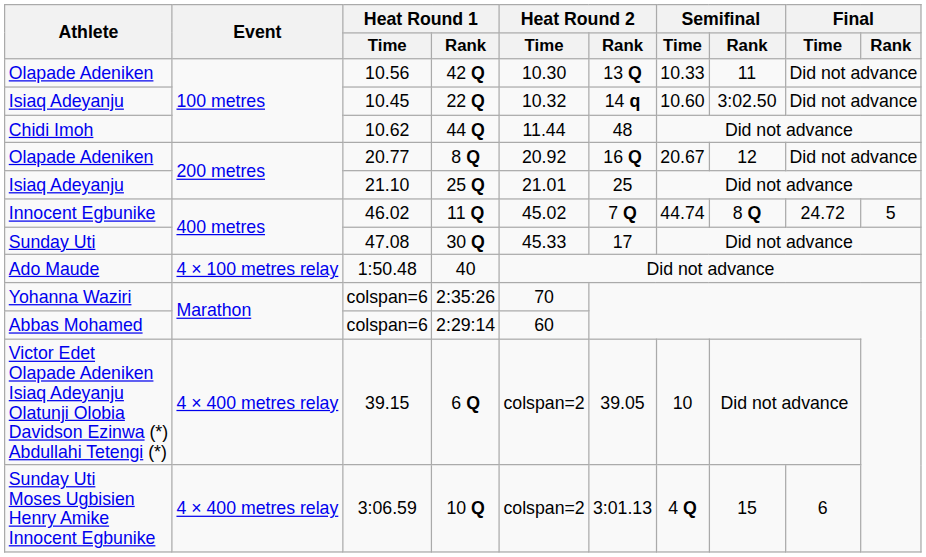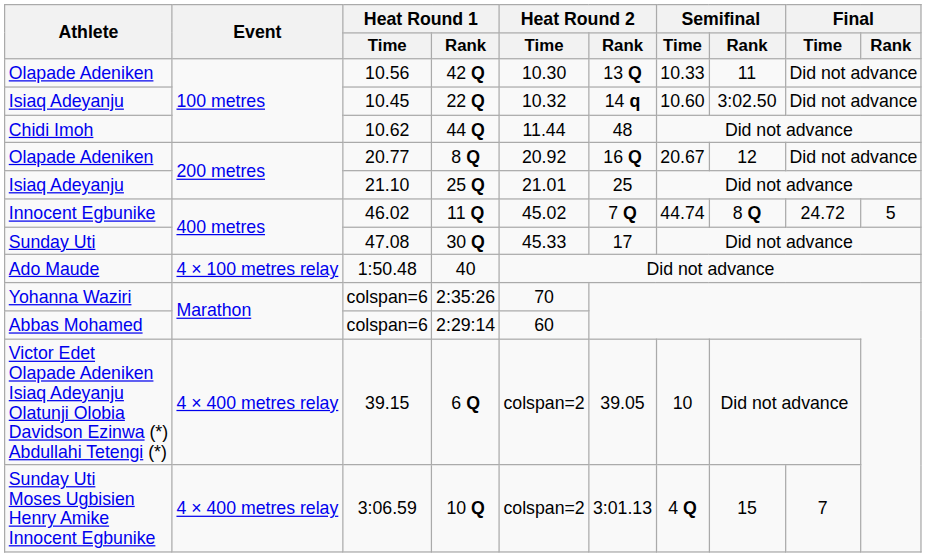(823, 509) 6 -> (823, 509) 7
